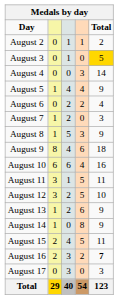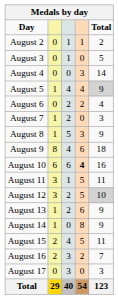(101, 58) gold background -> (101, 58) no background
(101, 88) no background -> (101, 88) lightgrey background
(82, 164) normal -> (82, 164) bold
(101, 195) no background -> (101, 195) lightgrey background
(101, 256) bold -> (101, 256) normal
